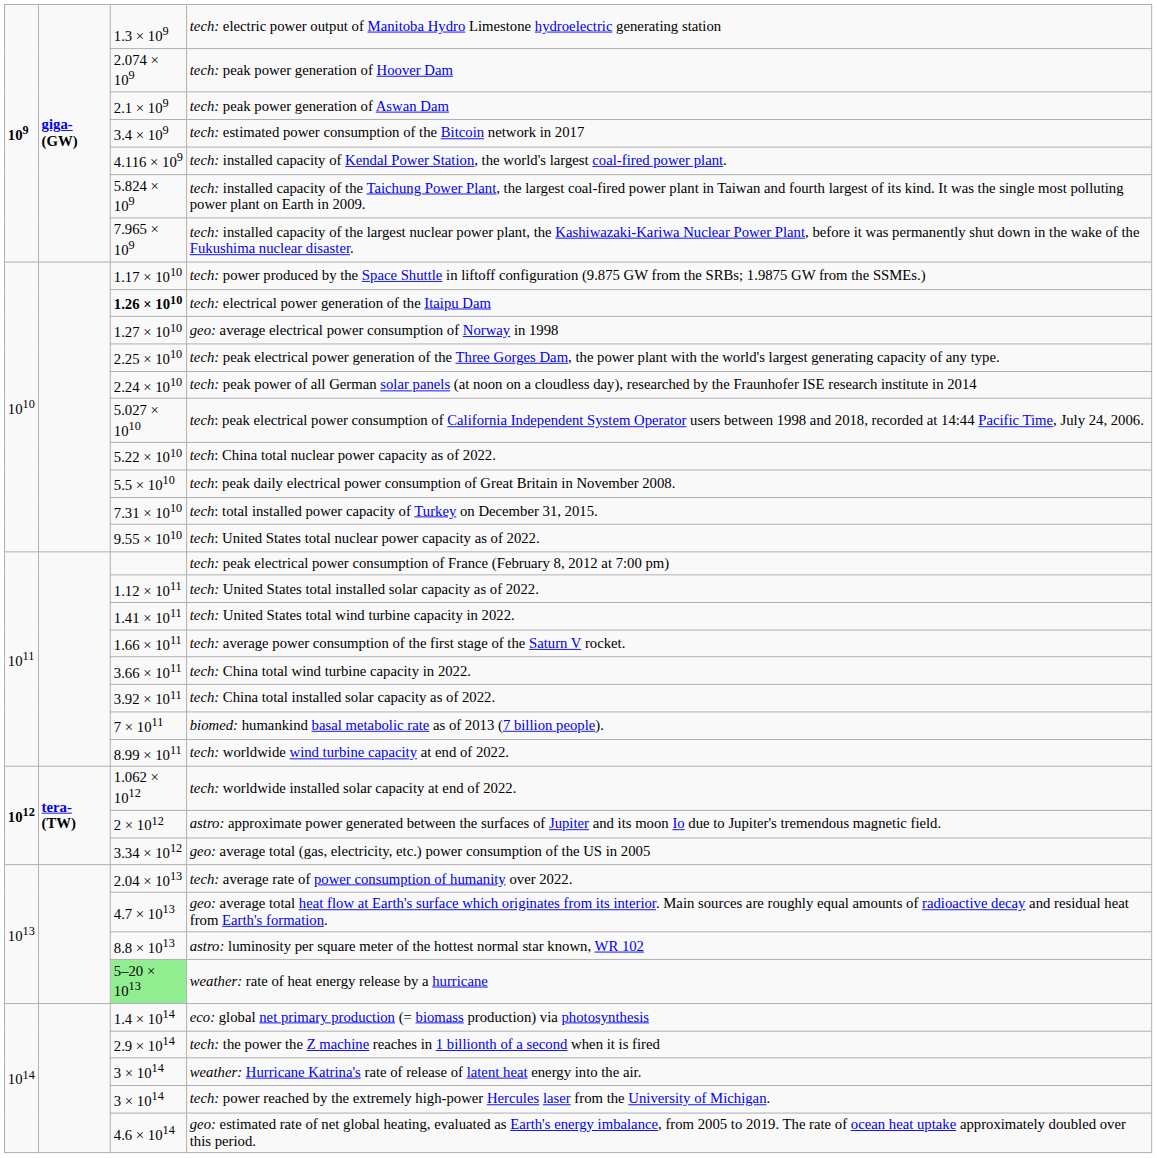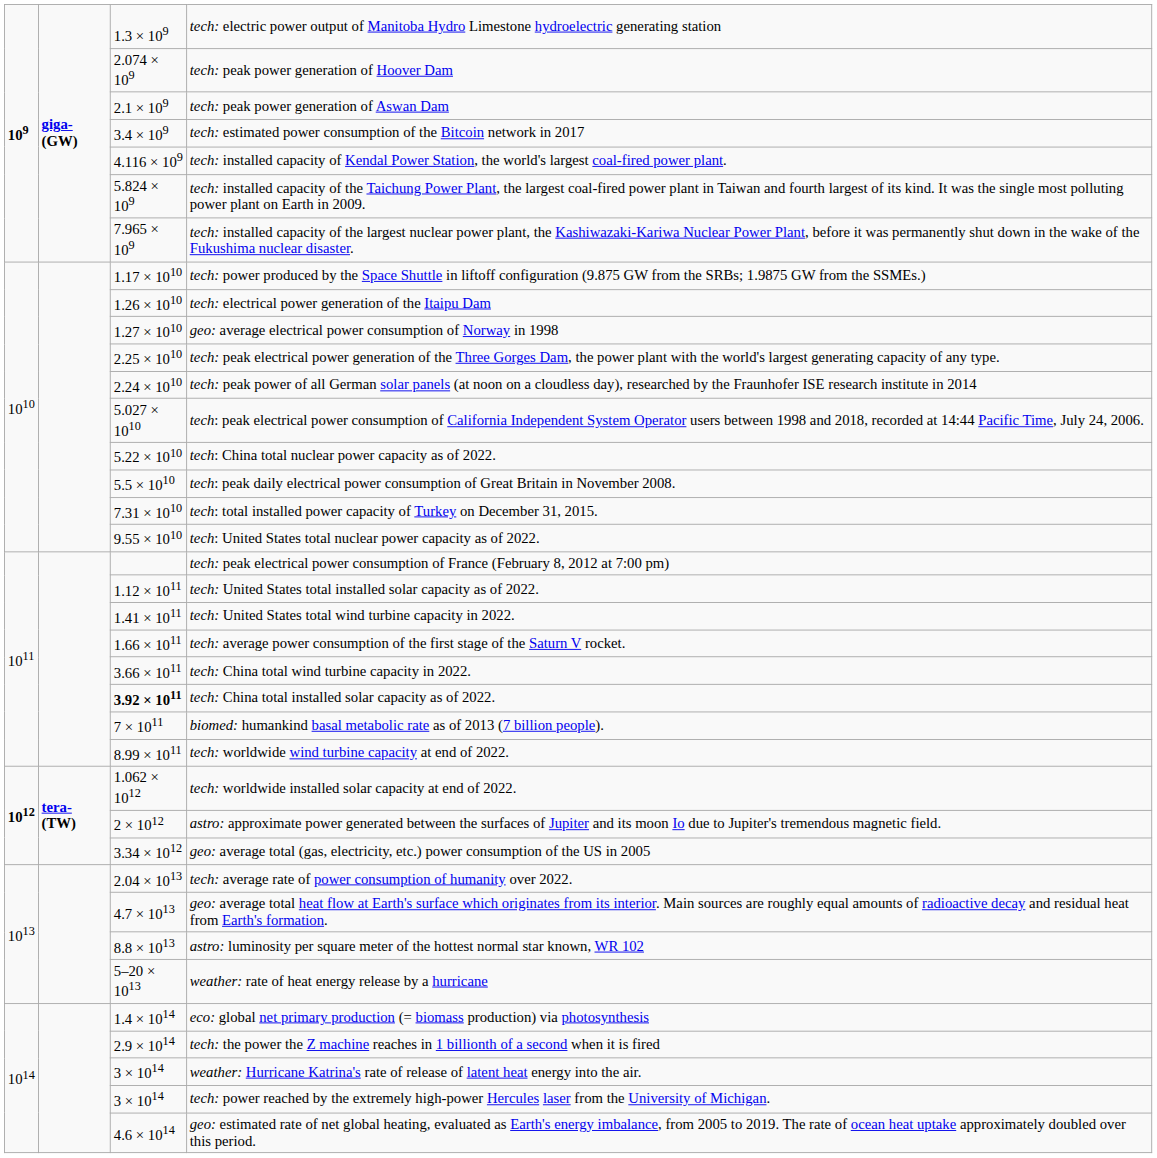(148, 303) bold -> (148, 303) normal
(148, 698) normal -> (148, 698) bold
(134, 981) lightgreen background -> (134, 981) no background
